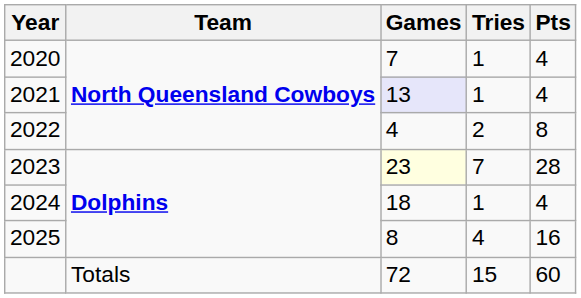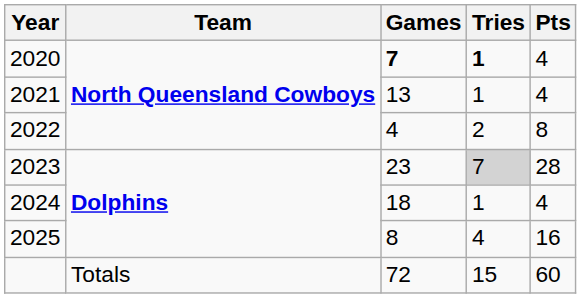(392, 58) normal -> (392, 58) bold
(478, 58) normal -> (478, 58) bold
(398, 94) lavender background -> (398, 94) no background
(398, 166) lightyellow background -> (398, 166) no background
(478, 166) no background -> (478, 166) lightgrey background
